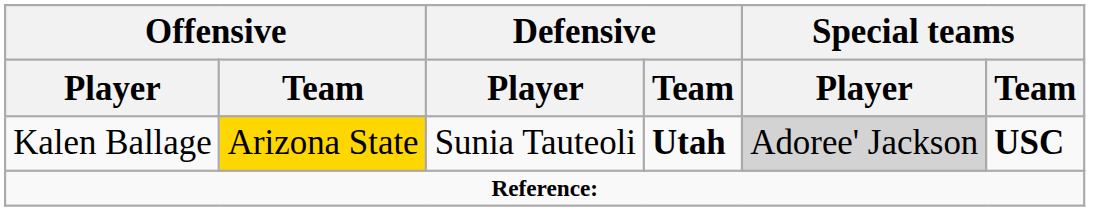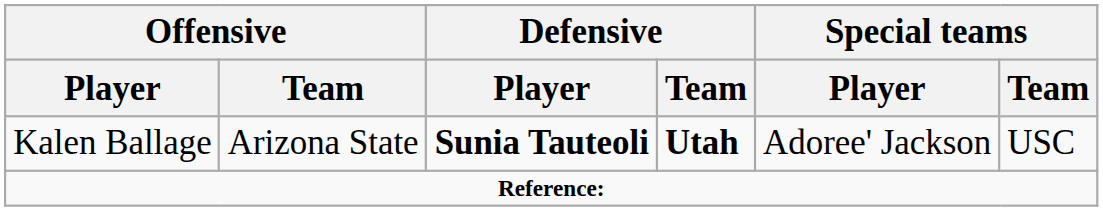(323, 142) gold background -> (323, 142) no background
(535, 142) normal -> (542, 142) bold
(864, 142) lightgrey background -> (877, 142) no background
(1029, 142) bold -> (1041, 142) normal
